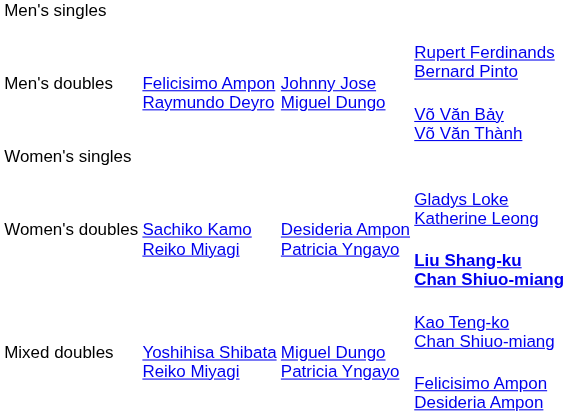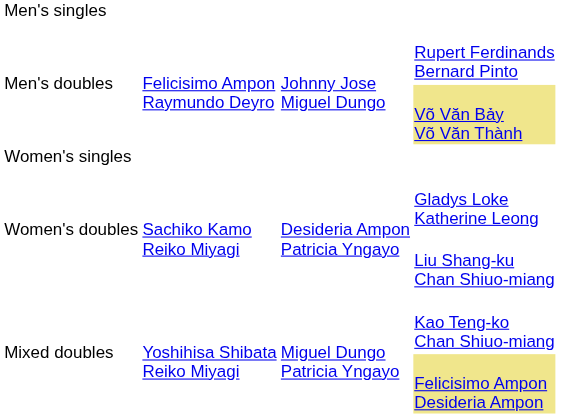(468, 124) no background -> (468, 124) khaki background
(489, 270) bold -> (484, 270) normal
(481, 393) no background -> (481, 393) khaki background
